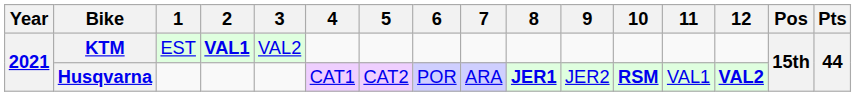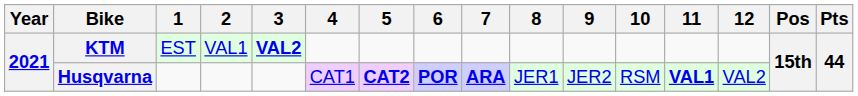(227, 47) bold -> (226, 47) normal
(280, 47) normal -> (279, 47) bold
(386, 76) normal -> (387, 76) bold
(437, 76) normal -> (438, 76) bold
(484, 76) normal -> (486, 76) bold
(534, 76) bold -> (536, 76) normal
(638, 76) bold -> (640, 76) normal
(689, 76) normal -> (692, 76) bold
(741, 76) bold -> (744, 76) normal
